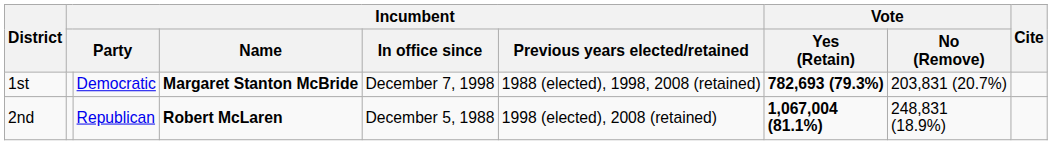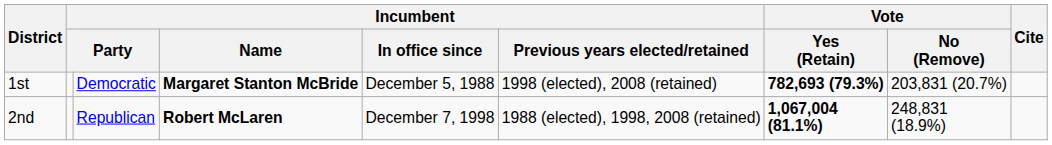(430, 84) December 7, 1998 -> (430, 84) December 5, 1988
(631, 84) 1988 (elected), 1998, 2008 (retained) -> (609, 84) 1998 (elected), 2008 (retained)
(430, 117) December 5, 1988 -> (430, 117) December 7, 1998
(609, 117) 1998 (elected), 2008 (retained) -> (631, 117) 1988 (elected), 1998, 2008 (retained)
